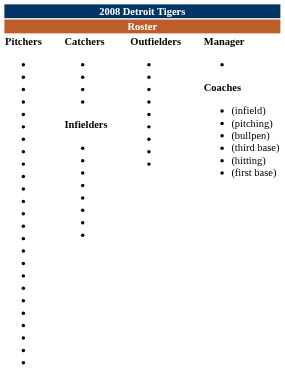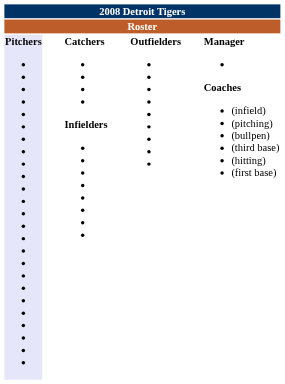(23, 202) no background -> (23, 202) lavender background
